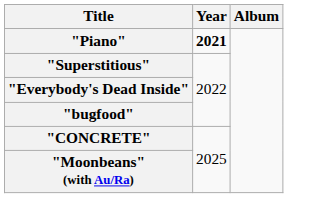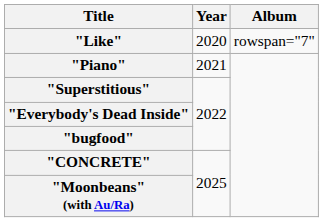+ row: (98, 41)
(211, 41) bold -> (211, 65) normal
